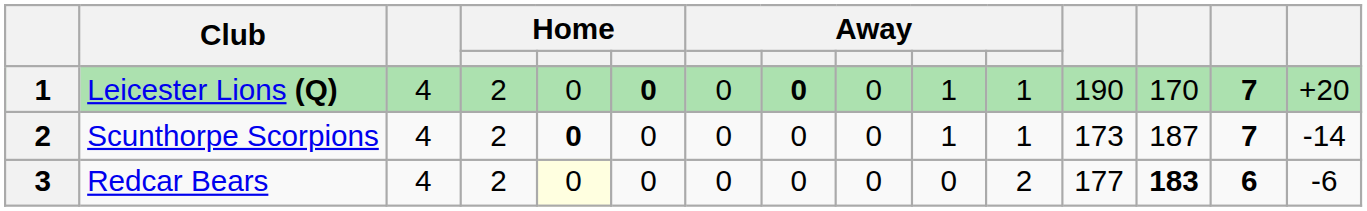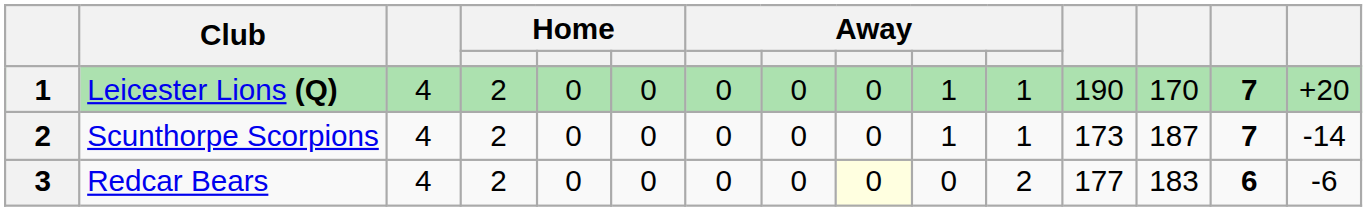(649, 89) bold -> (649, 89) normal
(799, 89) bold -> (799, 89) normal
(573, 136) bold -> (573, 136) normal
(573, 182) lightyellow background -> (573, 182) no background
(874, 182) no background -> (874, 182) lightyellow background
(1174, 182) bold -> (1174, 182) normal
